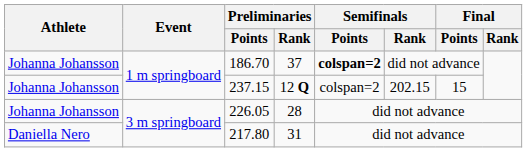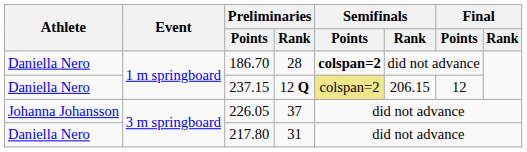(63, 63) Johanna Johansson -> (49, 63) Daniella Nero
(294, 63) 37 -> (294, 63) 28
(63, 87) Johanna Johansson -> (49, 87) Daniella Nero
(350, 87) no background -> (350, 87) khaki background
(410, 87) 202.15 -> (410, 87) 206.15
(459, 87) 15 -> (459, 87) 12
(294, 111) 28 -> (294, 111) 37
